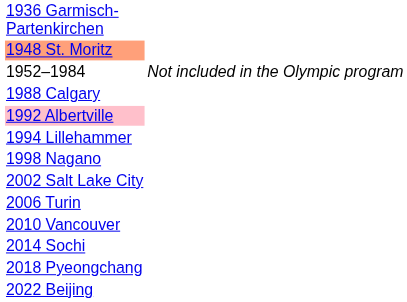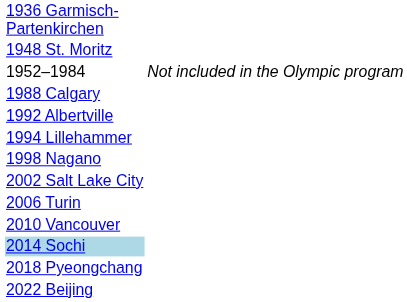(59, 50) lightsalmon background -> (59, 50) no background
(60, 115) pink background -> (60, 115) no background
(46, 246) no background -> (46, 246) lightblue background
